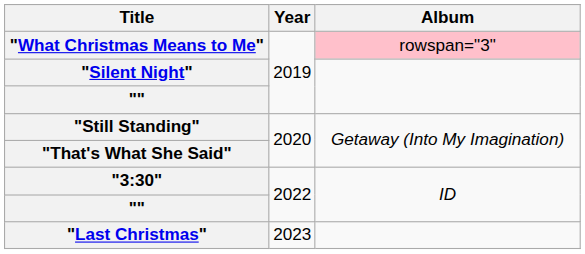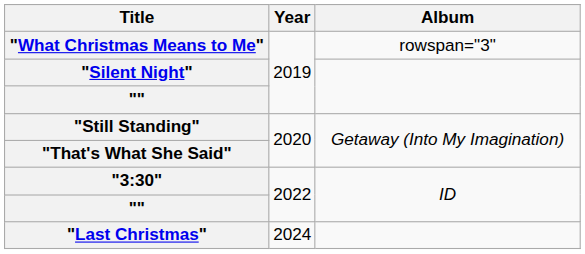(448, 45) pink background -> (448, 45) no background
(292, 235) 2023 -> (292, 235) 2024
